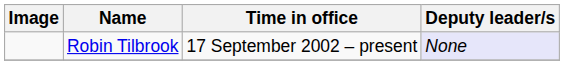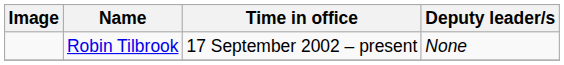(446, 45) lavender background -> (446, 45) no background
